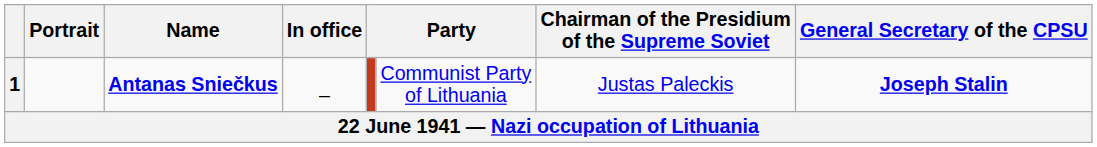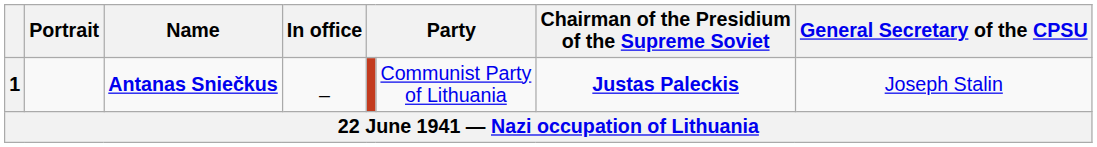(666, 84) normal -> (666, 84) bold
(944, 84) bold -> (944, 84) normal
